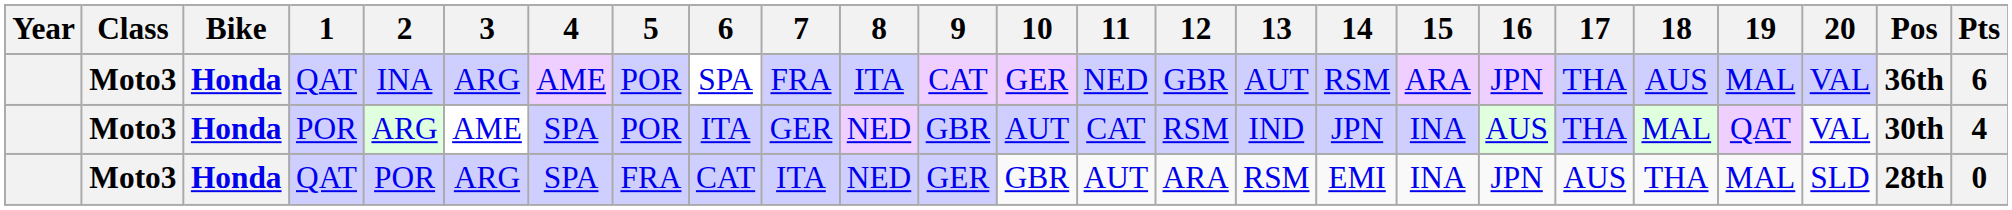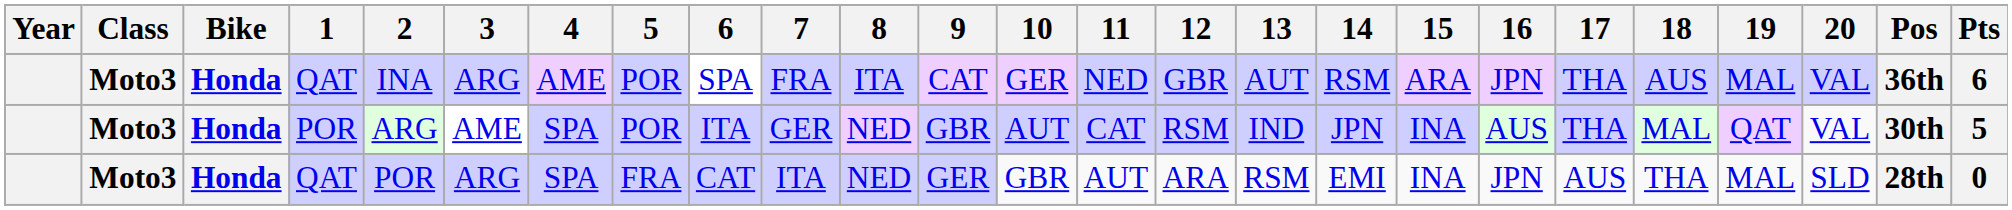(1979, 128) 4 -> (1979, 128) 5
